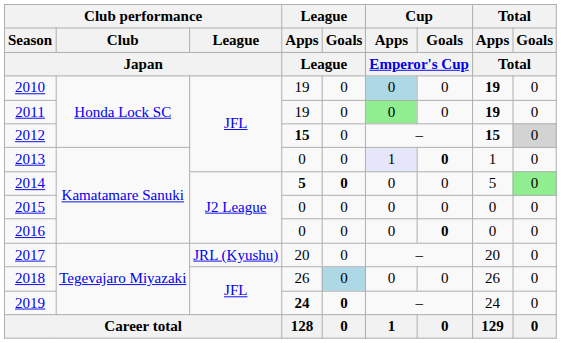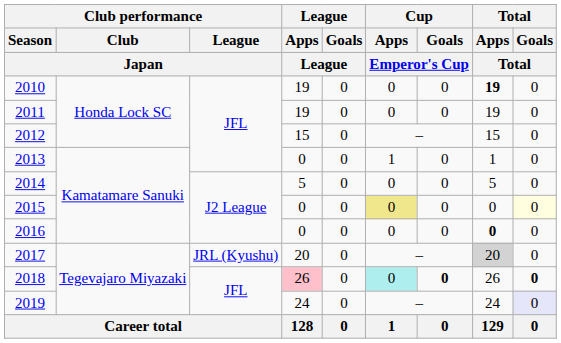(391, 87) lightblue background -> (391, 87) no background
(391, 111) lightgreen background -> (391, 111) no background
(493, 111) bold -> (493, 111) normal
(302, 135) bold -> (302, 135) normal
(493, 135) bold -> (493, 135) normal
(535, 135) lightgrey background -> (535, 135) no background
(391, 159) lavender background -> (391, 159) no background
(445, 159) bold -> (445, 159) normal
(302, 183) bold -> (302, 183) normal
(344, 183) bold -> (344, 183) normal
(535, 183) lightgreen background -> (535, 183) no background
(391, 207) no background -> (391, 207) khaki background
(535, 207) no background -> (535, 207) lightyellow background
(445, 231) bold -> (445, 231) normal
(493, 231) normal -> (493, 231) bold
(493, 254) no background -> (493, 254) lightgrey background
(302, 278) no background -> (302, 278) pink background
(344, 278) lightblue background -> (344, 278) no background
(391, 278) no background -> (391, 278) paleturquoise background
(445, 278) normal -> (445, 278) bold
(535, 278) normal -> (535, 278) bold
(302, 302) bold -> (302, 302) normal
(344, 302) bold -> (344, 302) normal
(535, 302) no background -> (535, 302) lavender background
